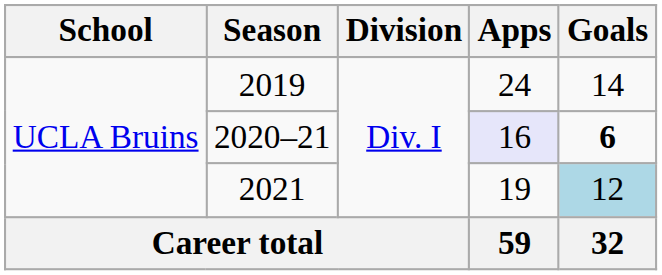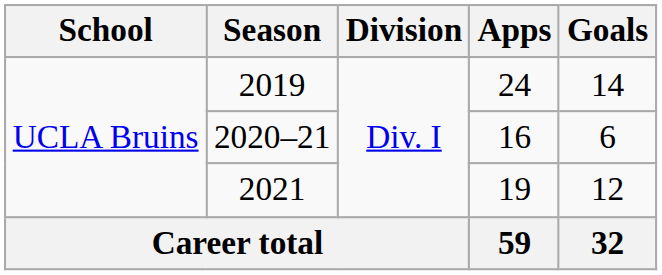(515, 136) lavender background -> (515, 136) no background
(608, 136) bold -> (608, 136) normal
(608, 189) lightblue background -> (608, 189) no background
